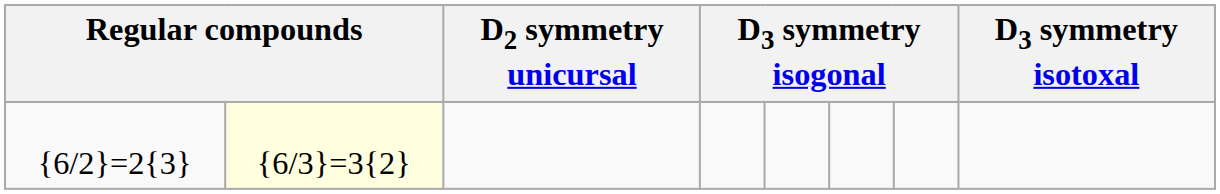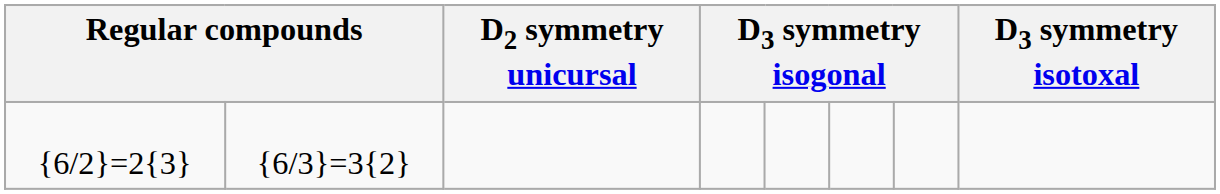(334, 162) lightyellow background -> (334, 162) no background
